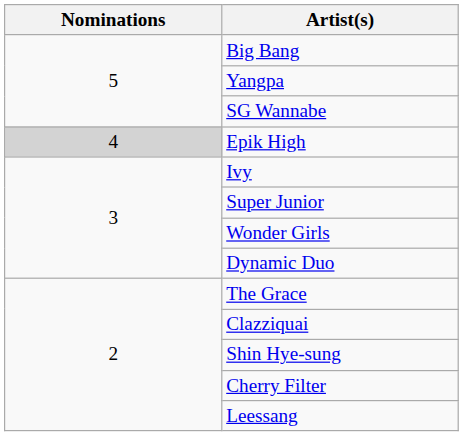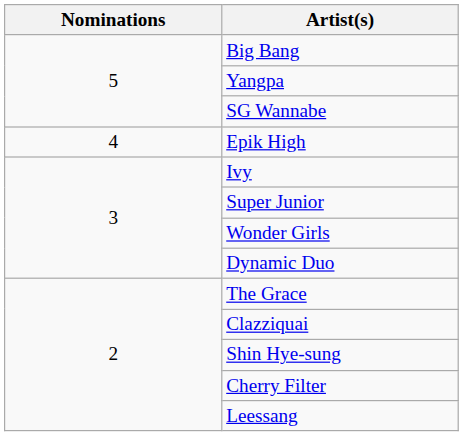(113, 141) lightgrey background -> (113, 141) no background
